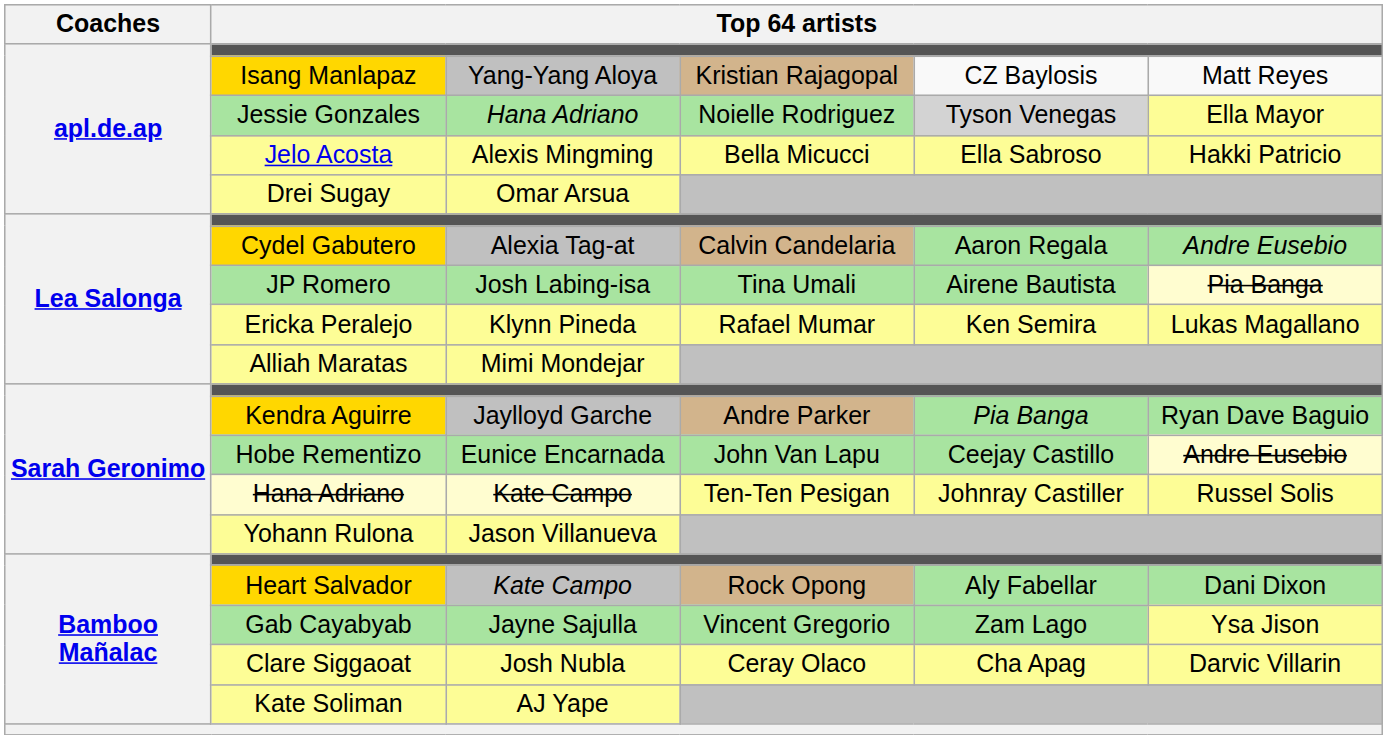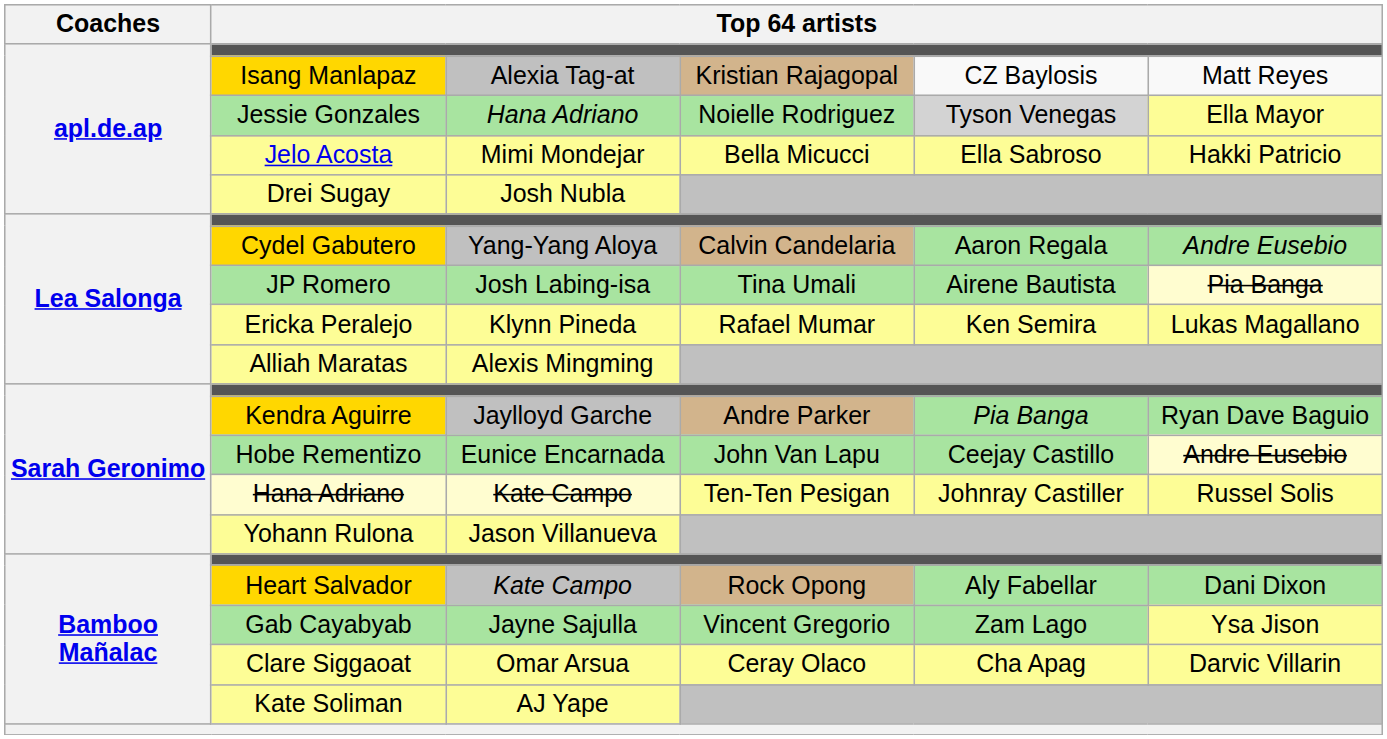(563, 75) Yang-Yang Aloya -> (563, 75) Alexia Tag-at
(563, 154) Alexis Mingming -> (563, 154) Mimi Mondejar
(563, 194) Omar Arsua -> (563, 194) Josh Nubla
(563, 245) Alexia Tag-at -> (563, 245) Yang-Yang Aloya
(563, 363) Mimi Mondejar -> (563, 363) Alexis Mingming
(563, 664) Josh Nubla -> (563, 664) Omar Arsua
